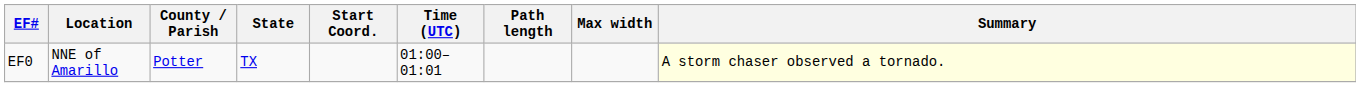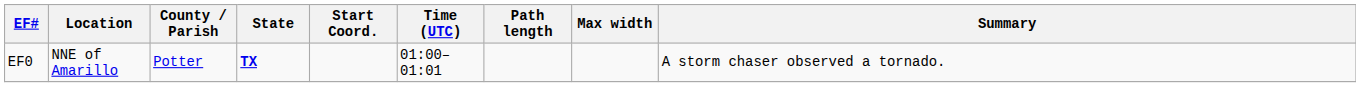(249, 63) normal -> (249, 63) bold
(804, 63) lightyellow background -> (804, 63) no background
